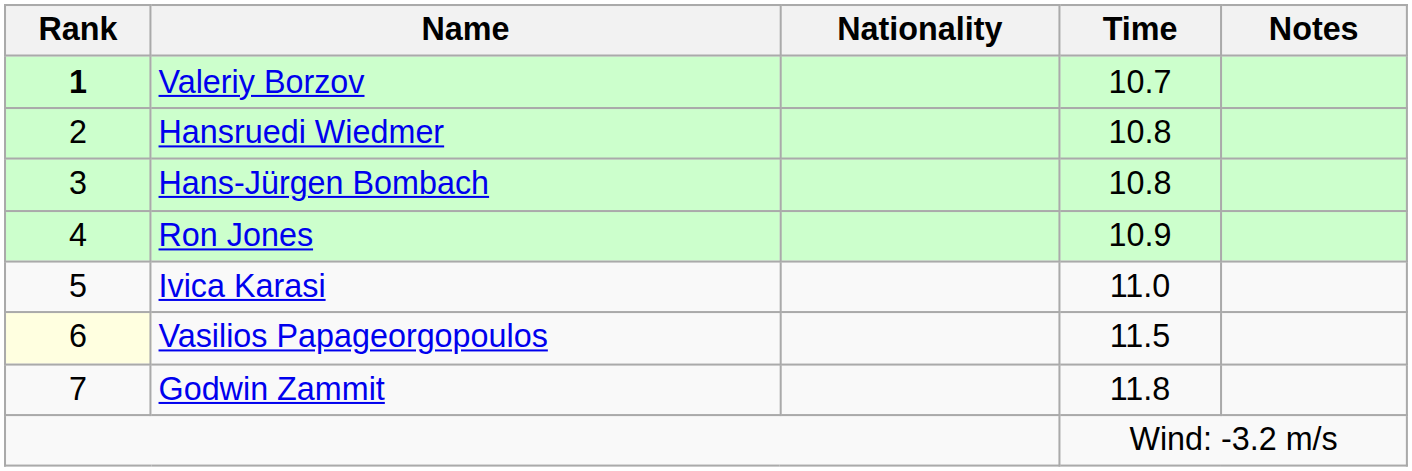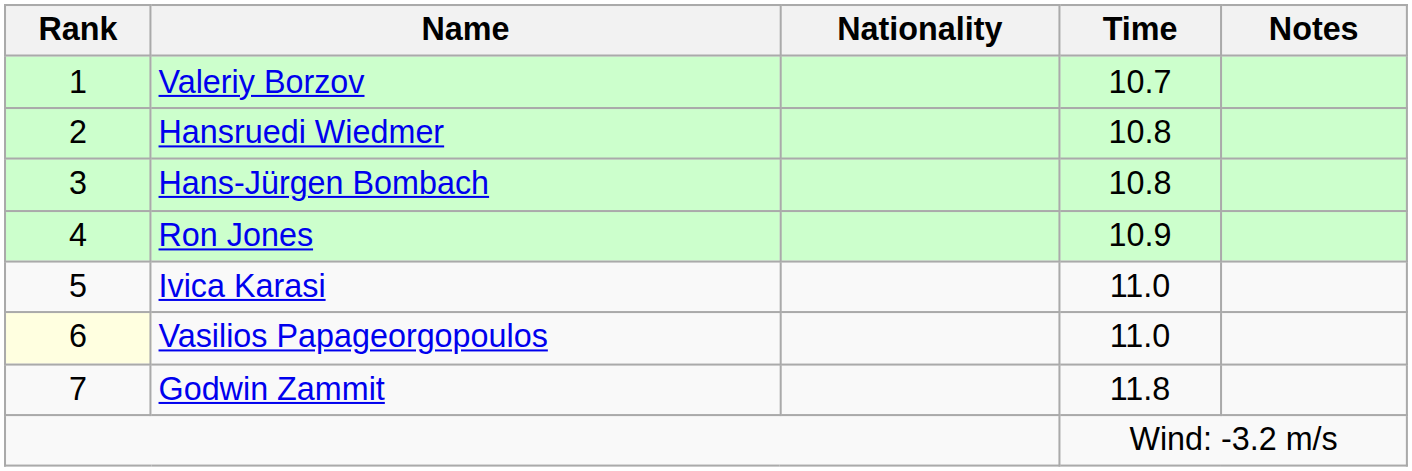(78, 81) bold -> (78, 81) normal
(1140, 337) 11.5 -> (1140, 337) 11.0
